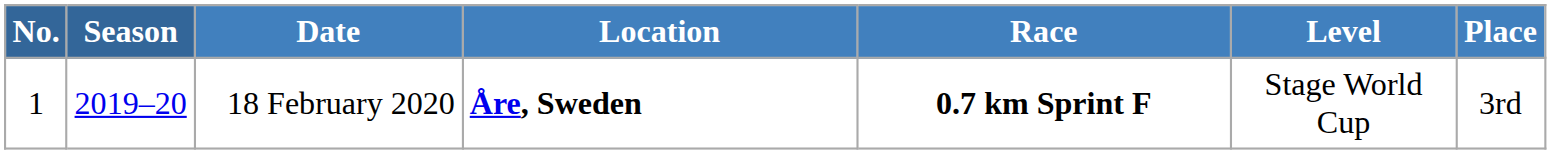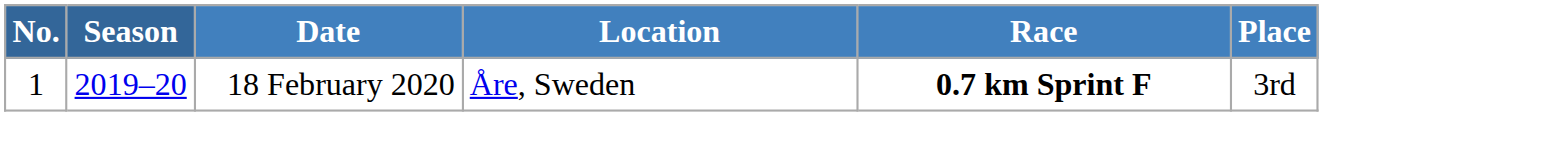- column: (1344, 31)
(556, 103) bold -> (553, 84) normal
